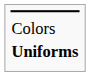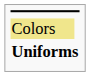(33, 28) no background -> (33, 28) khaki background
